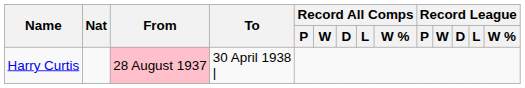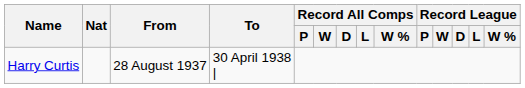(160, 65) pink background -> (160, 65) no background
